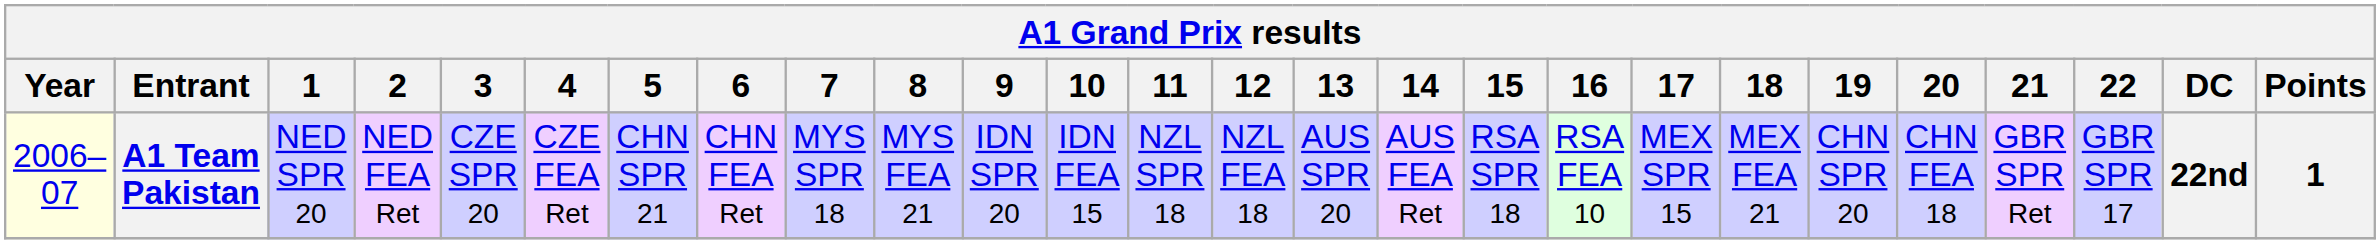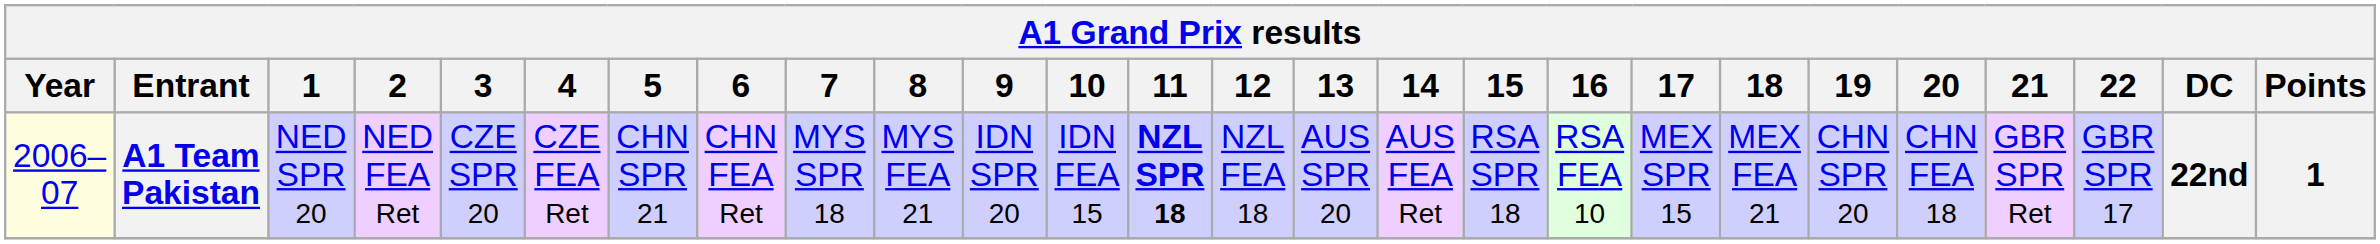(1170, 175) normal -> (1170, 175) bold
